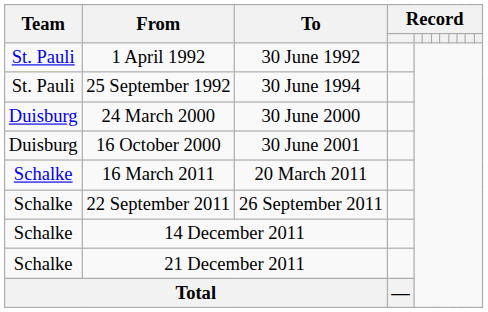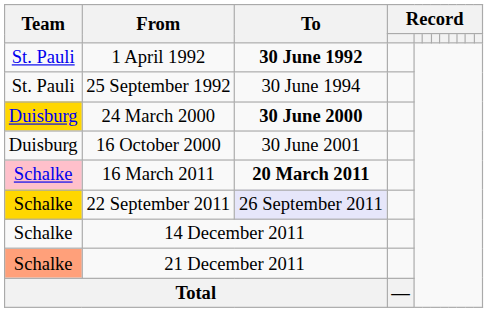(311, 57) normal -> (311, 57) bold
(43, 116) no background -> (43, 116) gold background
(311, 116) normal -> (311, 116) bold
(43, 174) no background -> (43, 174) pink background
(311, 174) normal -> (311, 174) bold
(43, 204) no background -> (43, 204) gold background
(311, 204) no background -> (311, 204) lavender background
(43, 263) no background -> (43, 263) lightsalmon background
